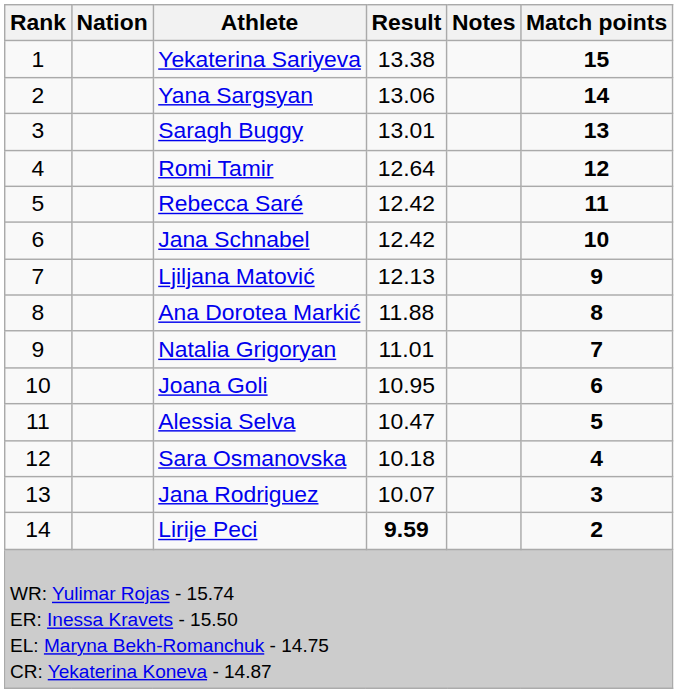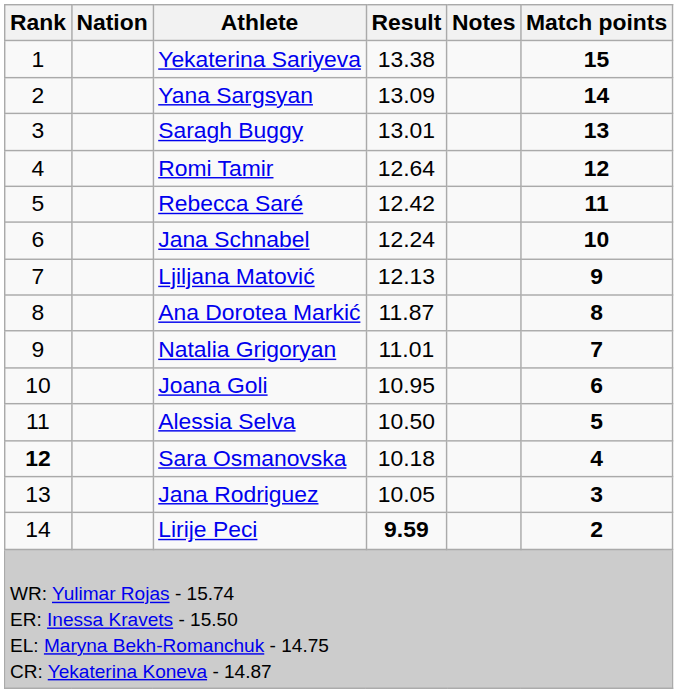(406, 95) 13.06 -> (406, 95) 13.09
(406, 240) 12.42 -> (406, 240) 12.24
(406, 312) 11.88 -> (406, 312) 11.87
(406, 421) 10.47 -> (406, 421) 10.50
(38, 458) normal -> (38, 458) bold
(406, 494) 10.07 -> (406, 494) 10.05
